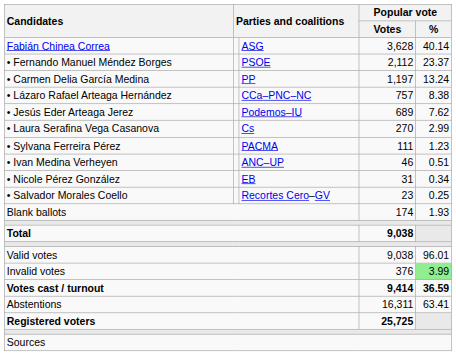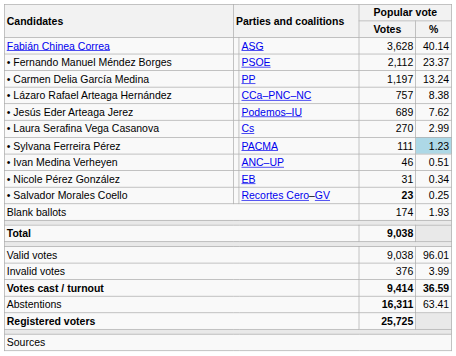(439, 146) no background -> (439, 146) lightblue background
(407, 195) normal -> (407, 195) bold
(439, 272) lightgreen background -> (439, 272) no background
(398, 305) normal -> (398, 305) bold
